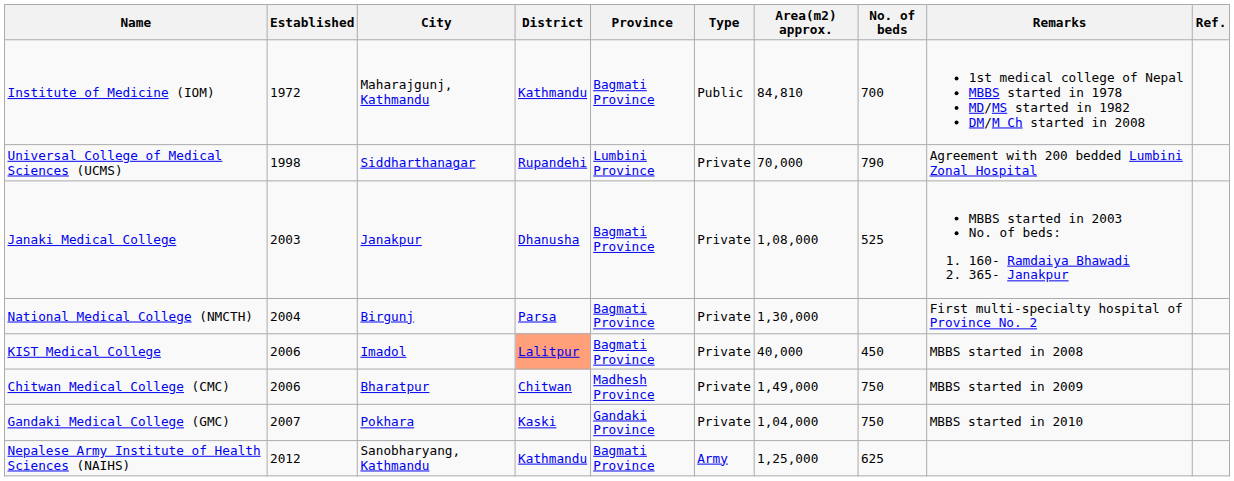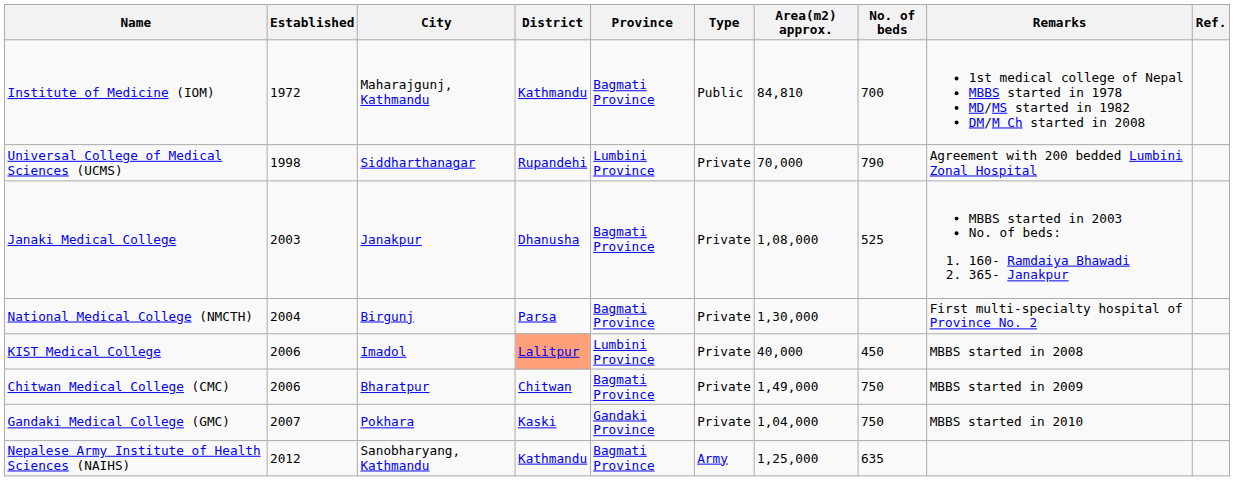(624, 351) Bagmati Province -> (624, 351) Lumbini Province
(624, 387) Madhesh Province -> (624, 387) Bagmati Province
(872, 458) 625 -> (872, 458) 635
